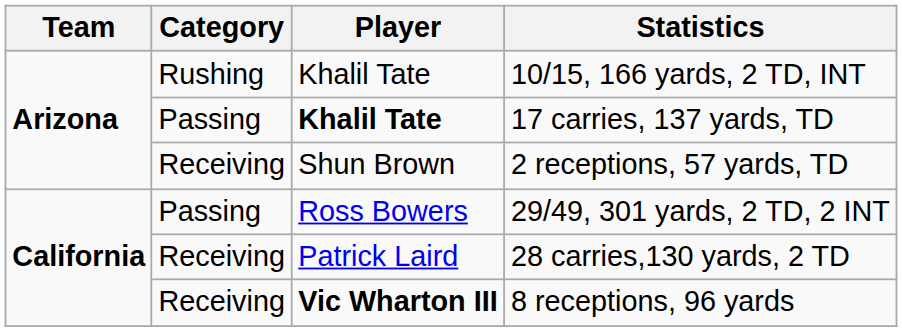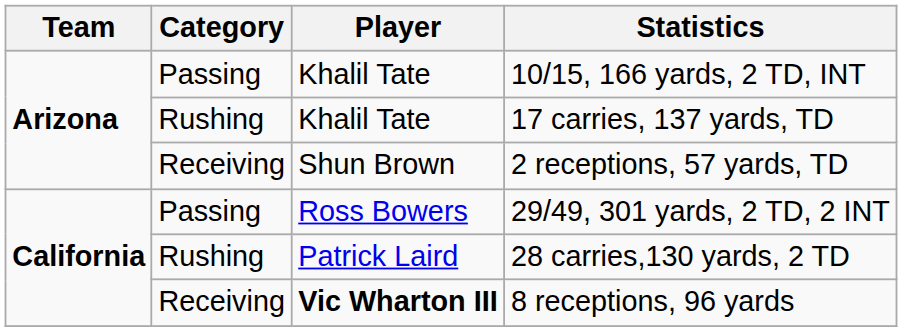(211, 73) Rushing -> (210, 73) Passing
(210, 119) Passing -> (211, 119) Rushing
(370, 119) bold -> (364, 119) normal
(222, 256) Receiving -> (211, 256) Rushing
